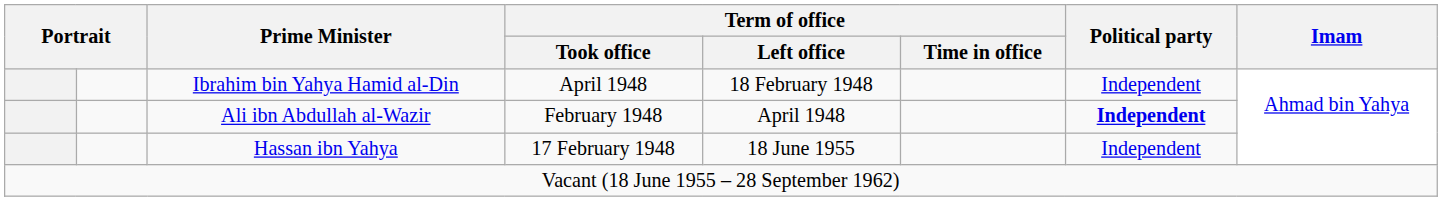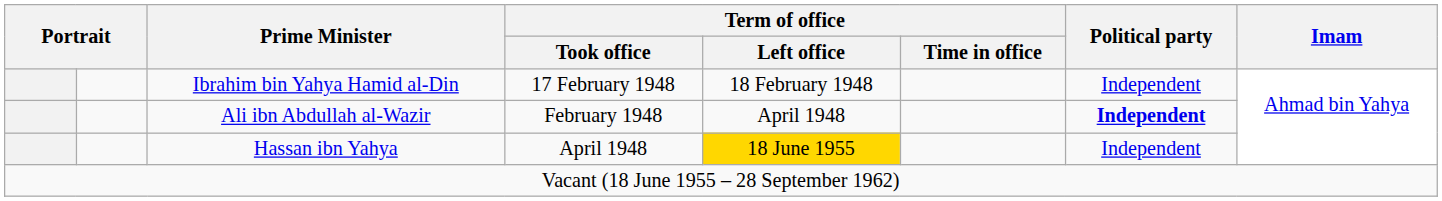(603, 84) April 1948 -> (603, 84) 17 February 1948
(603, 148) 17 February 1948 -> (603, 148) April 1948
(801, 148) no background -> (801, 148) gold background
